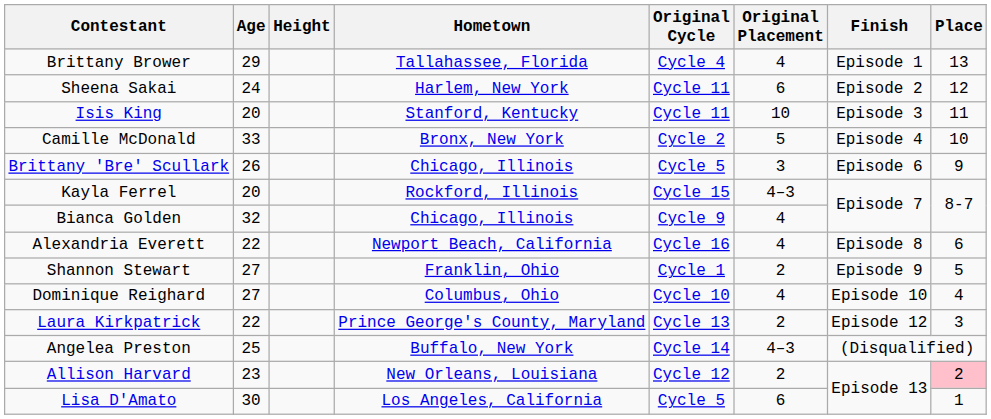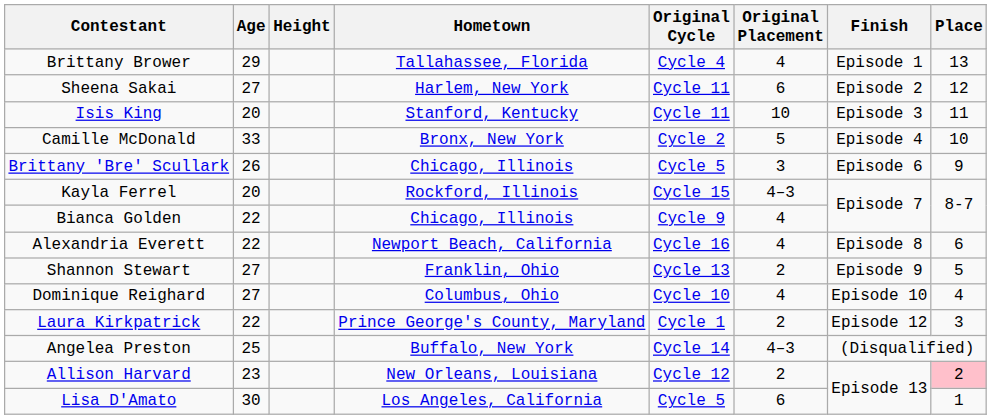(251, 88) 24 -> (251, 88) 27
(251, 219) 32 -> (251, 219) 22
(691, 271) Cycle 1 -> (691, 271) Cycle 13
(691, 323) Cycle 13 -> (691, 323) Cycle 1
